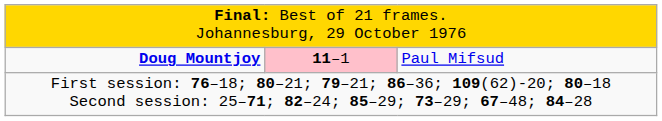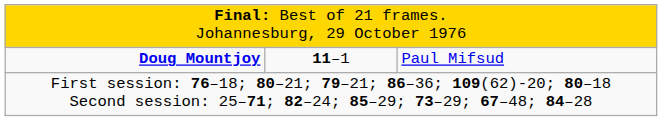(331, 60) pink background -> (331, 60) no background
